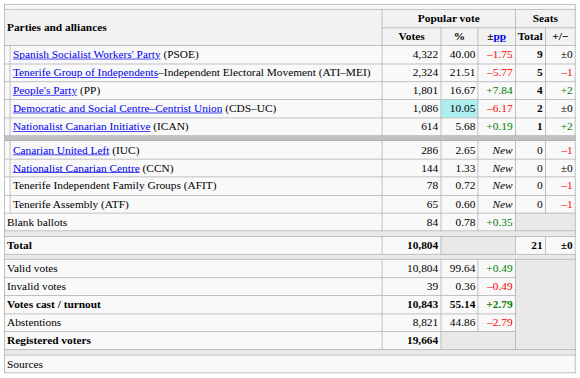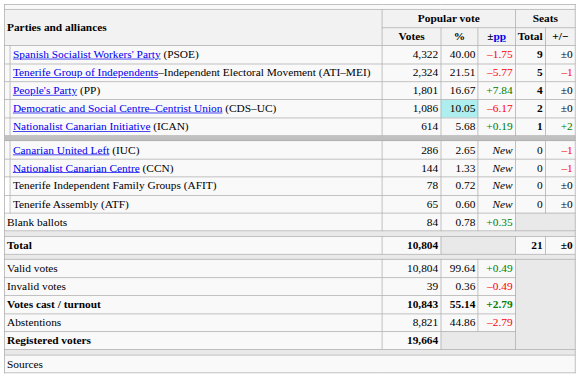(567, 90) +2 -> (567, 90) ±0
(567, 168) ±0 -> (567, 168) –1
(567, 186) –1 -> (567, 186) ±0
(567, 204) –1 -> (567, 204) ±0
